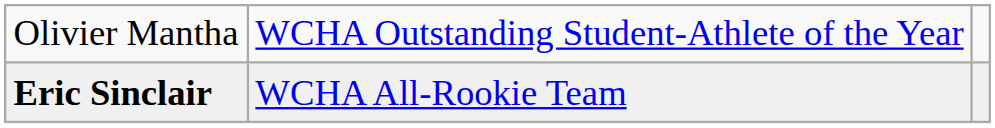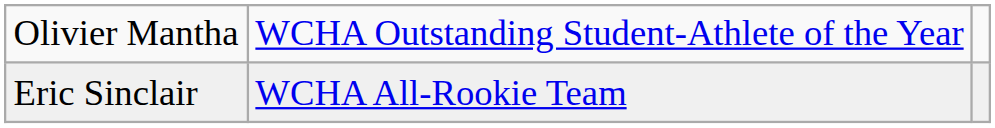(113, 91) bold -> (106, 91) normal
